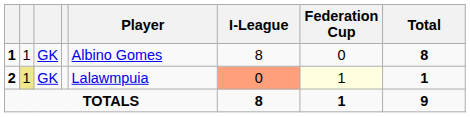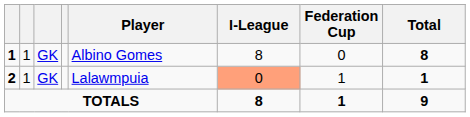(27, 78) khaki background -> (27, 78) no background
(341, 78) lightyellow background -> (341, 78) no background
